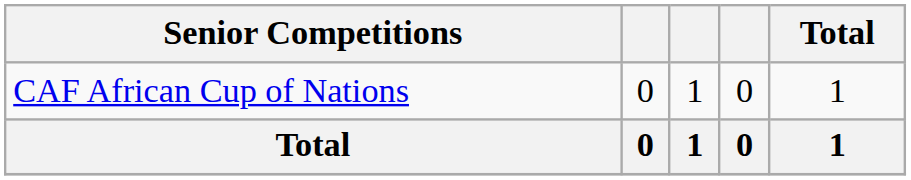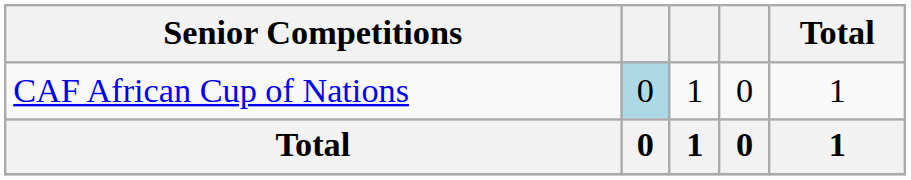(645, 89) no background -> (645, 89) lightblue background
